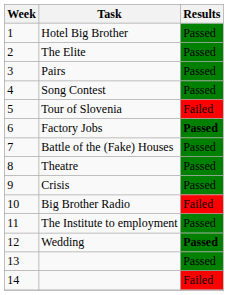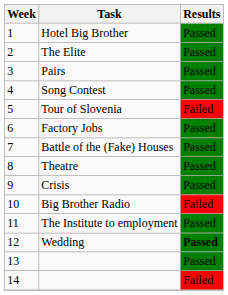(201, 128) bold -> (200, 128) normal
